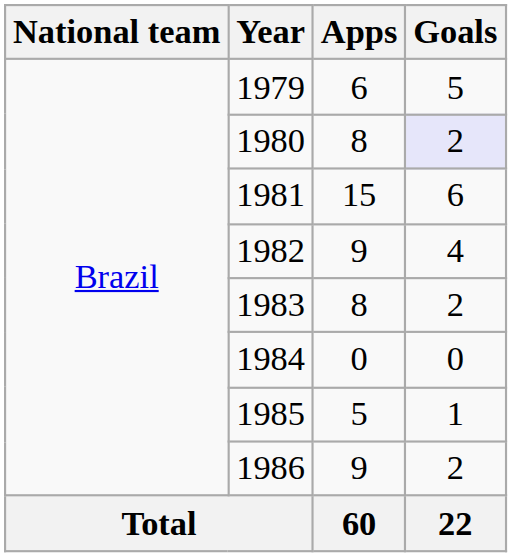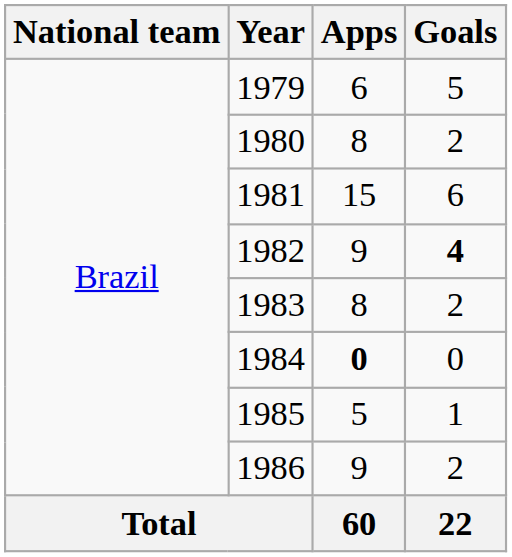(455, 140) lavender background -> (455, 140) no background
(455, 250) normal -> (455, 250) bold
(359, 359) normal -> (359, 359) bold
